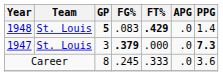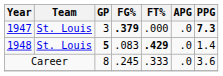rows swapped: (19, 46) <-> (19, 30)
